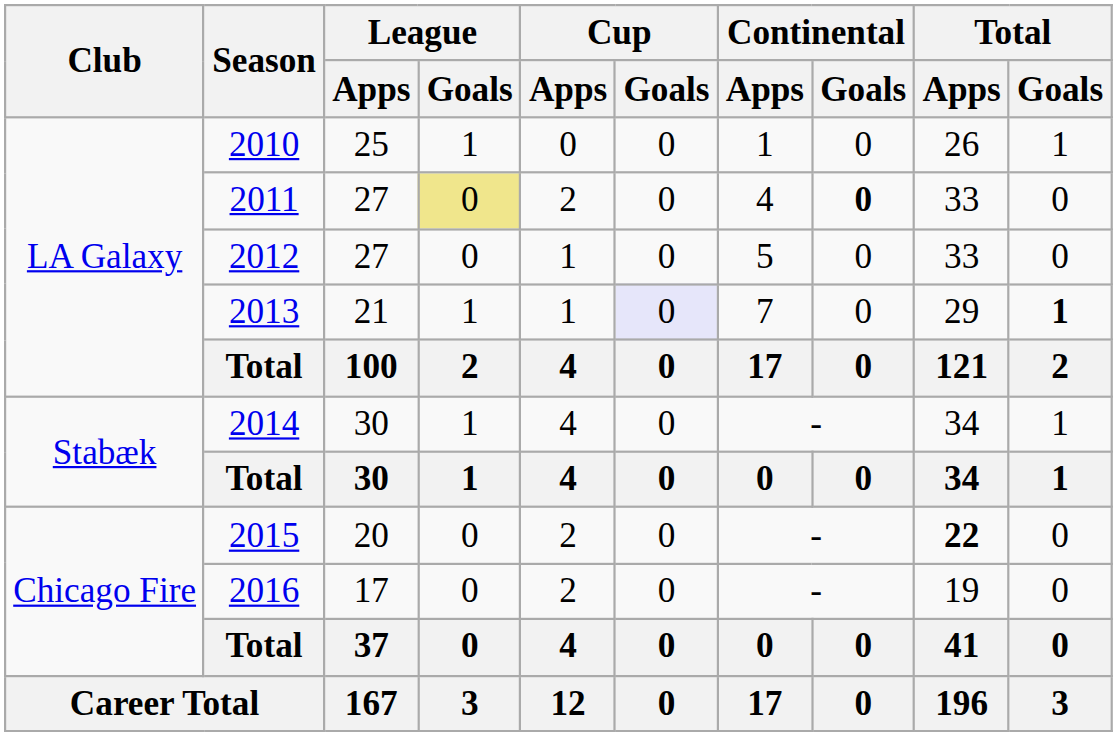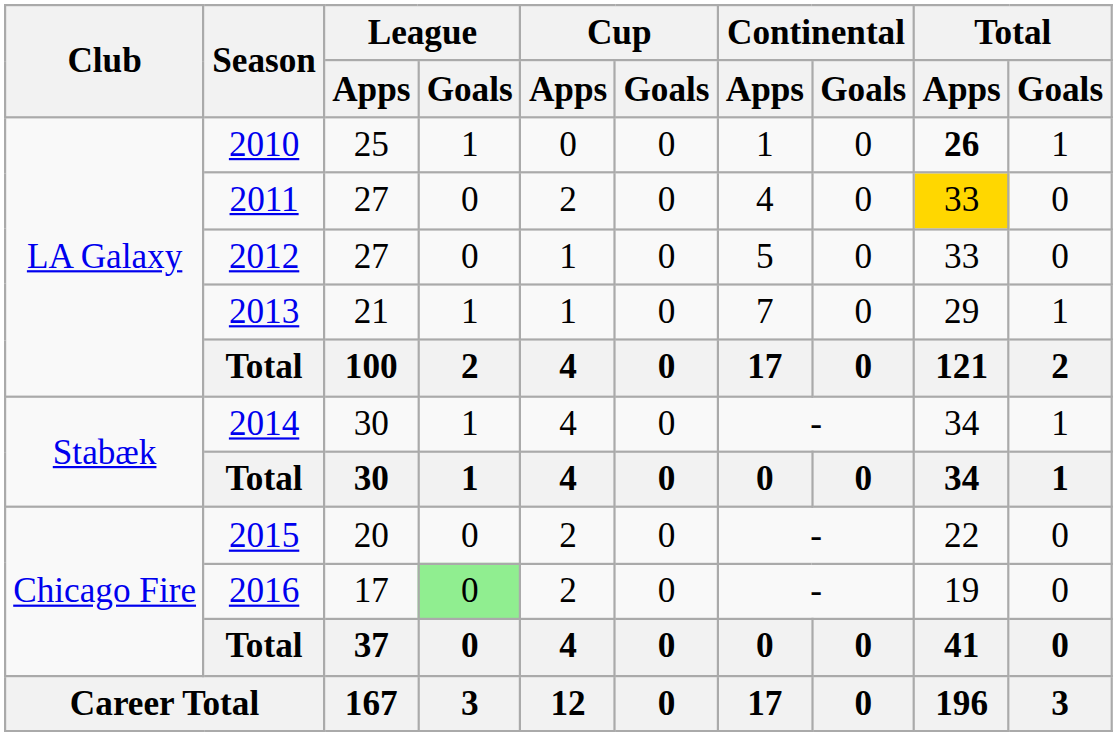(962, 144) normal -> (962, 144) bold
(470, 199) khaki background -> (470, 199) no background
(863, 199) bold -> (863, 199) normal
(962, 199) no background -> (962, 199) gold background
(666, 311) lavender background -> (666, 311) no background
(1060, 311) bold -> (1060, 311) normal
(962, 534) bold -> (962, 534) normal
(470, 590) no background -> (470, 590) lightgreen background
